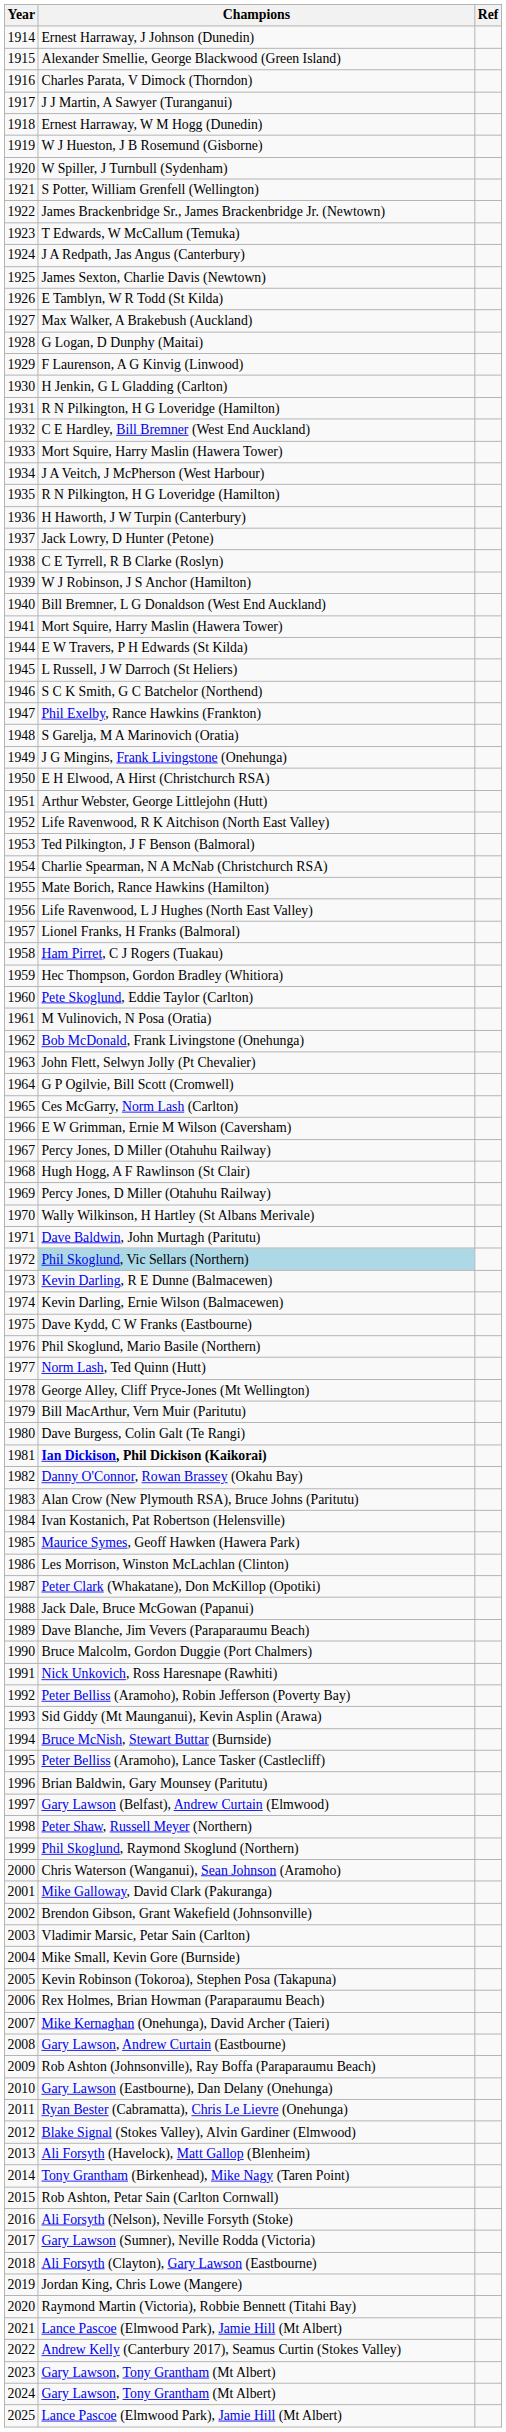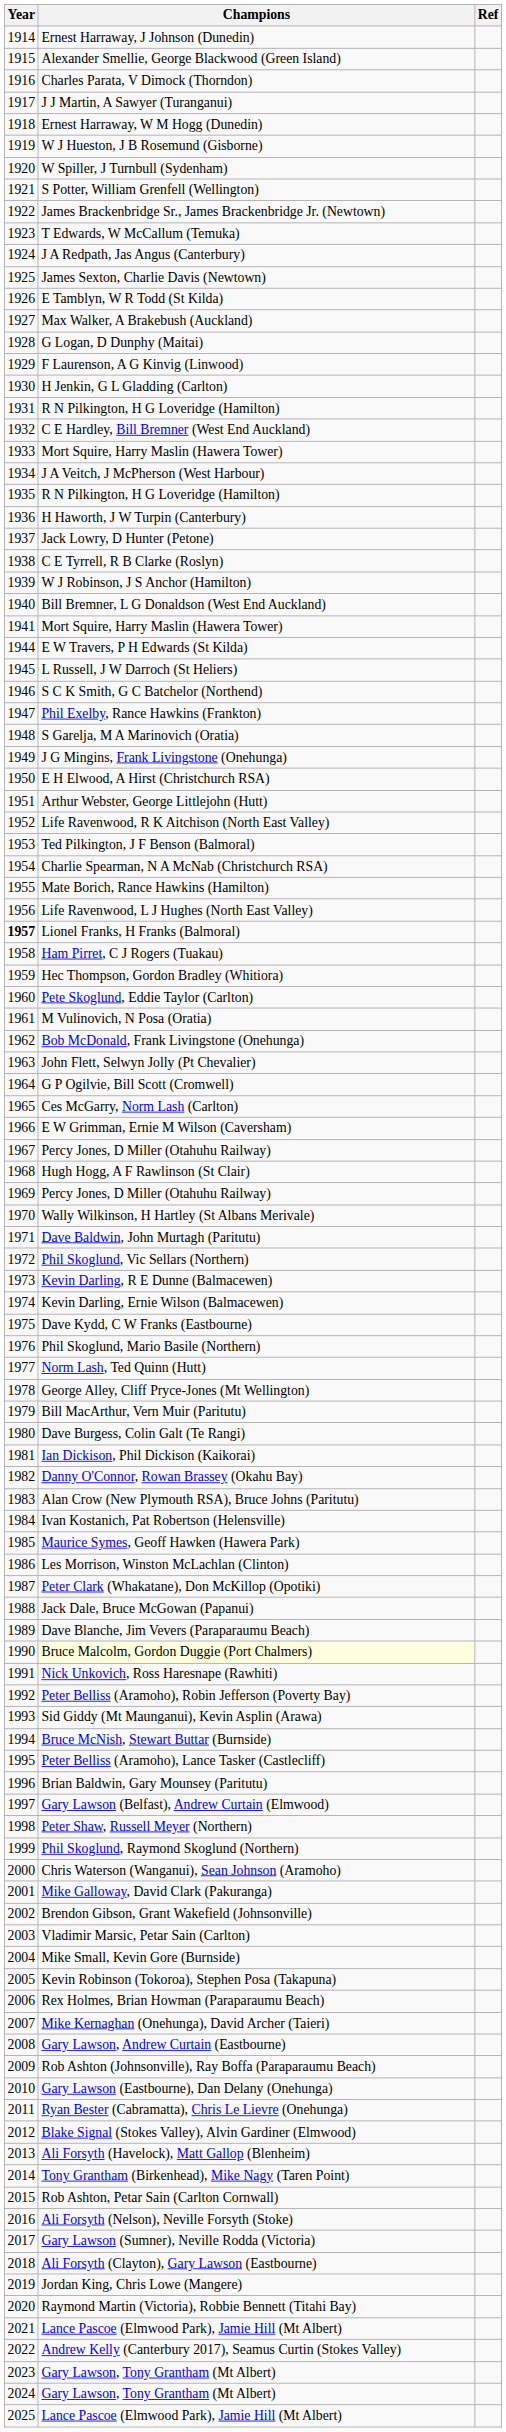(21, 931) normal -> (21, 931) bold
(145, 1259) lightblue background -> (145, 1259) no background
(154, 1455) bold -> (148, 1455) normal
(177, 1652) no background -> (177, 1652) lightyellow background
